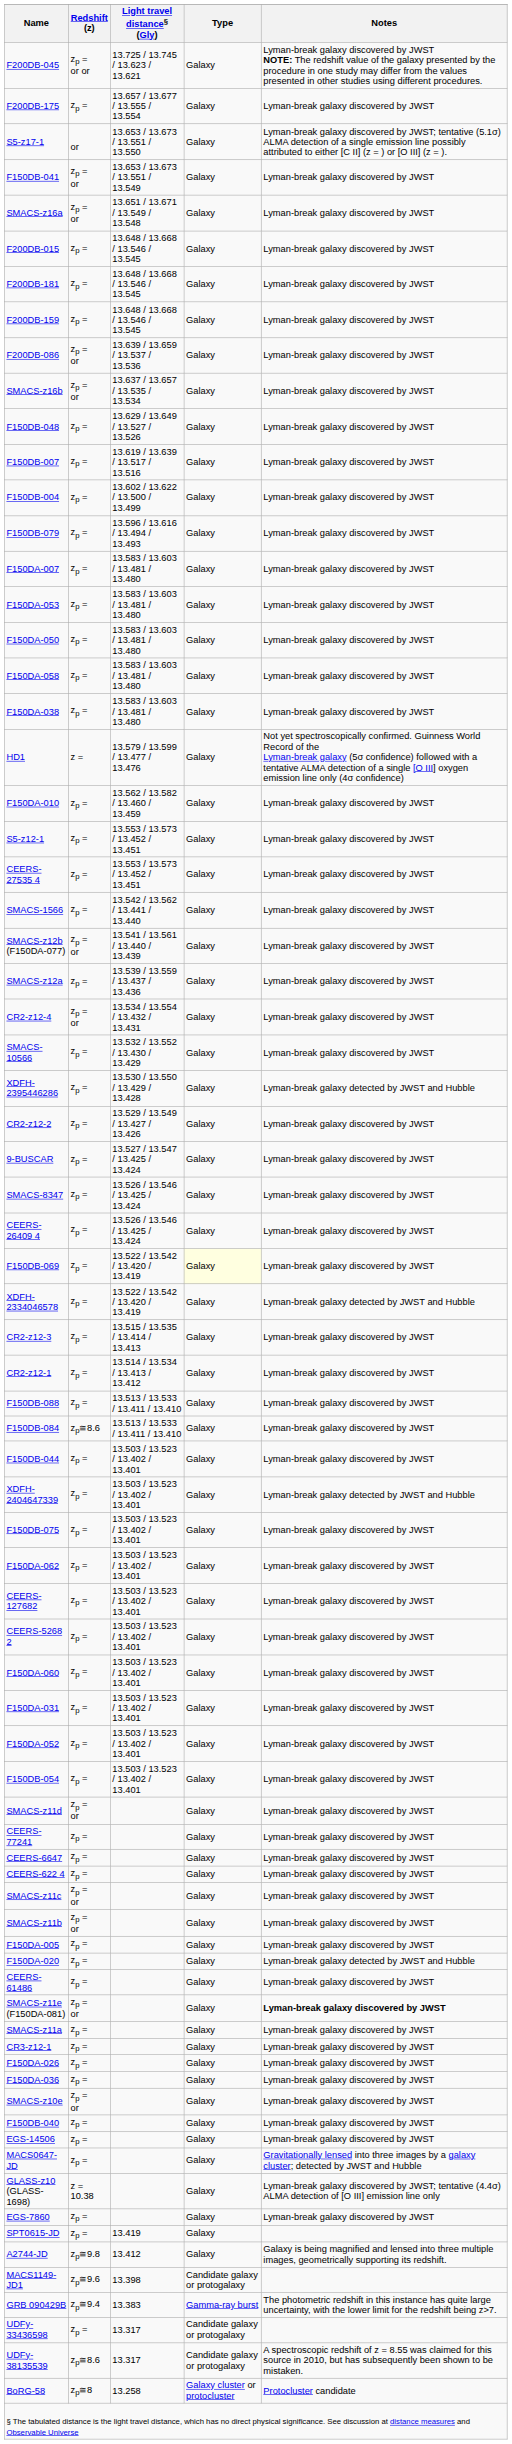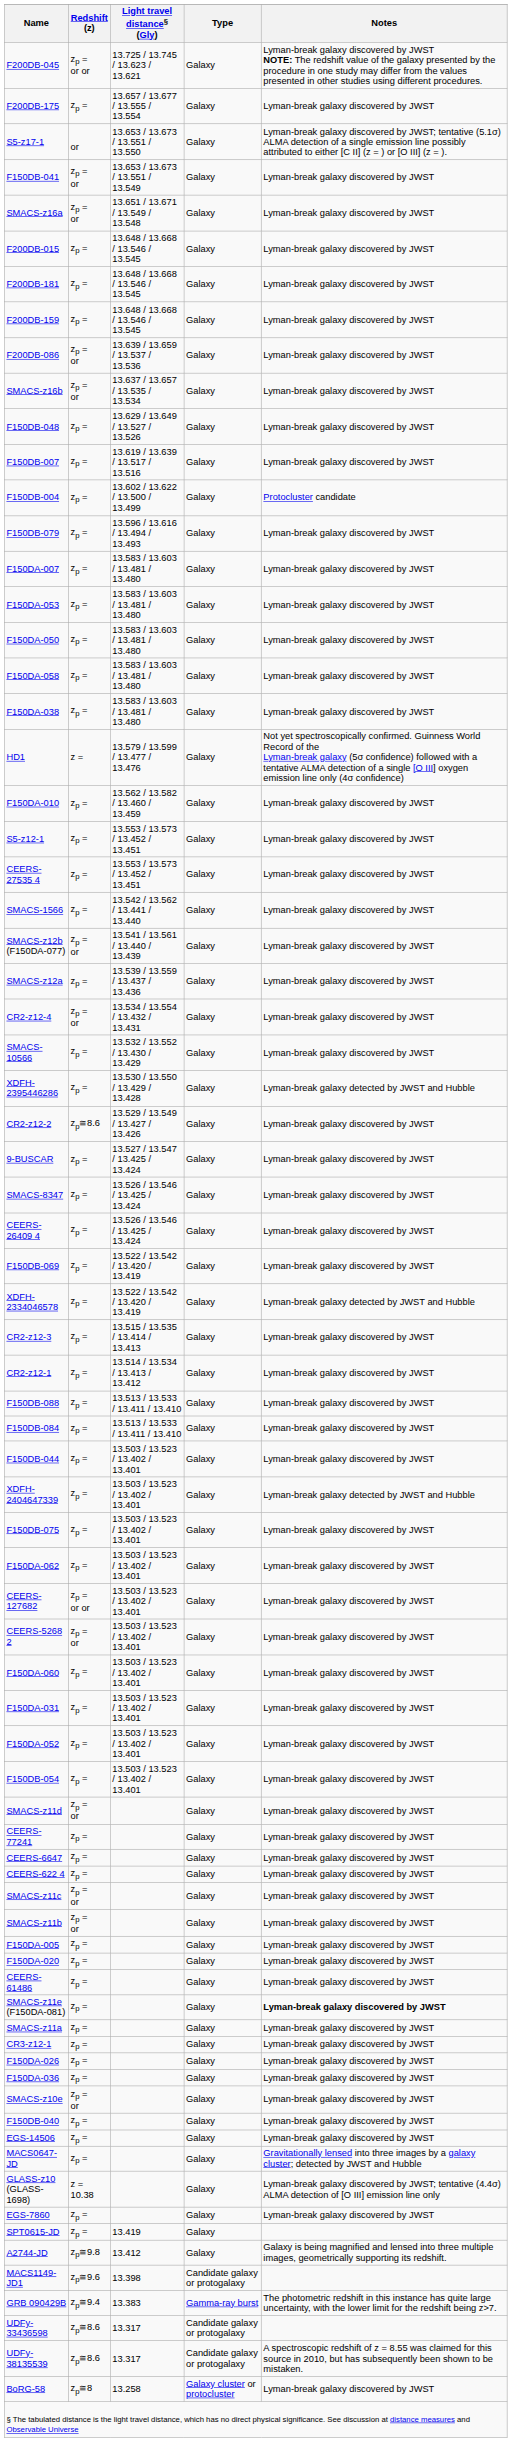(349, 498) Lyman-break galaxy discovered by JWST -> (310, 498) Protocluster candidate
(79, 1124) zp = -> (85, 1124) zp≅8.6
(200, 1266) lightyellow background -> (200, 1266) no background
(85, 1429) zp≅8.6 -> (79, 1429) zp =
(79, 1601) zp = -> (80, 1601) zp = or or
(79, 1637) zp = -> (79, 1637) zp = or
(369, 1961) Lyman-break galaxy detected by JWST and Hubble -> (349, 1961) Lyman-break galaxy discovered by JWST
(79, 2008) zp = or -> (79, 2007) zp =
(79, 2330) zp = -> (85, 2329) zp≅8.6
(310, 2391) Protocluster candidate -> (349, 2389) Lyman-break galaxy discovered by JWST
